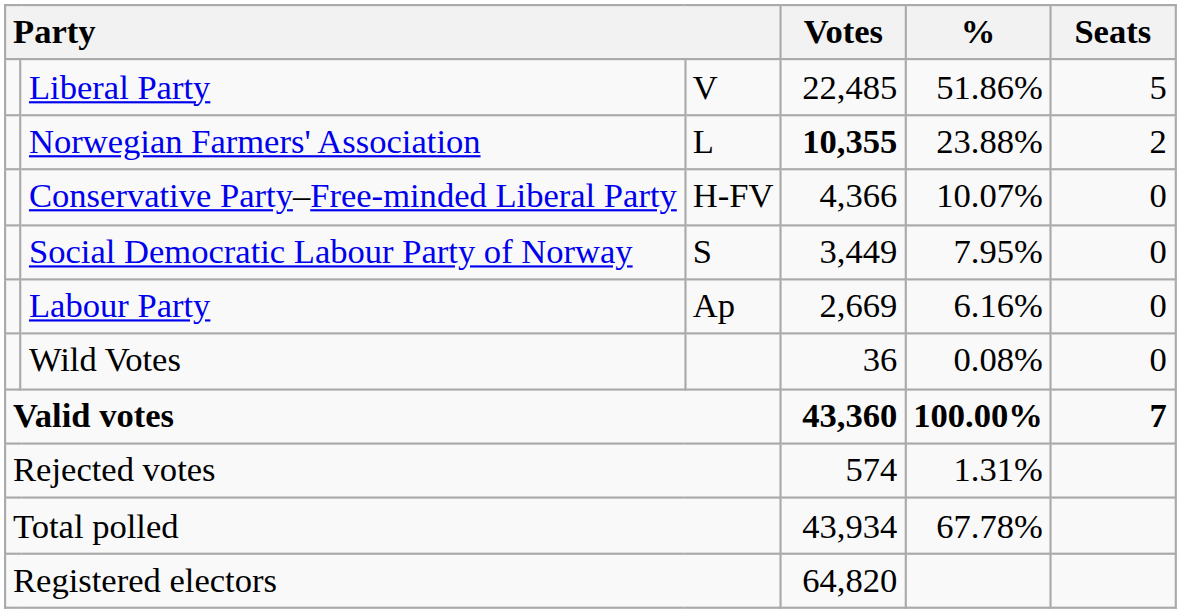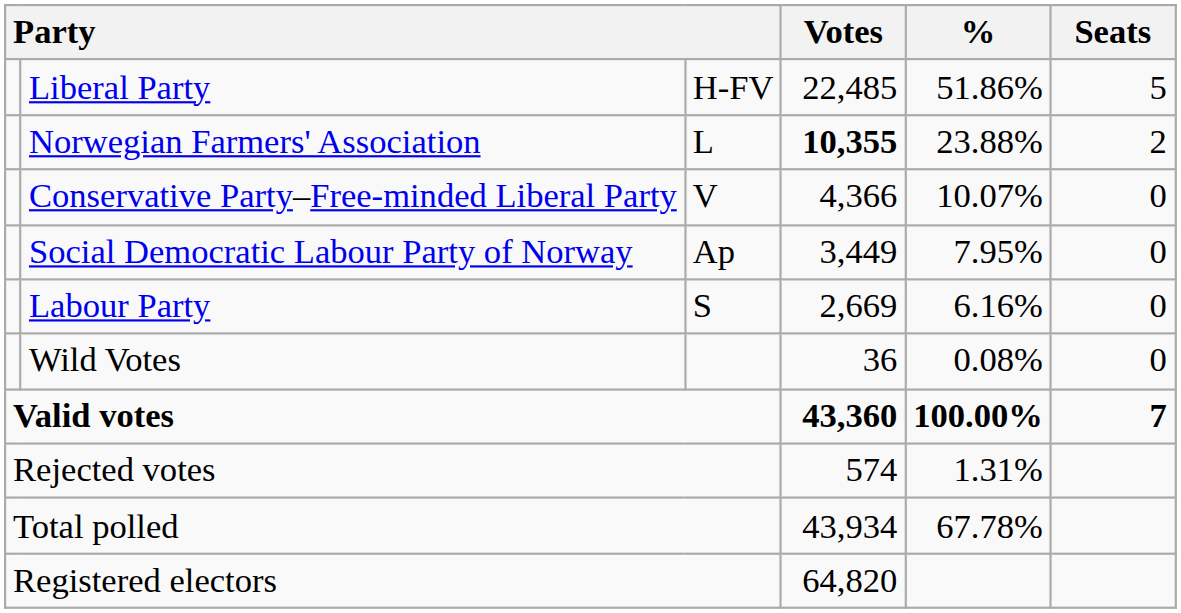(705, 86) V -> (733, 86) H-FV
(733, 196) H-FV -> (705, 196) V
(702, 251) S -> (714, 251) Ap
(714, 305) Ap -> (702, 305) S
